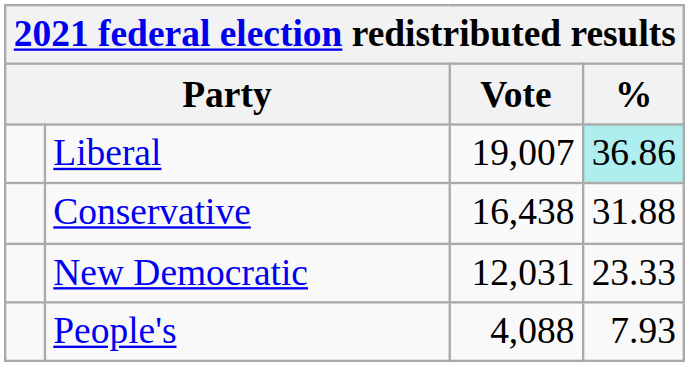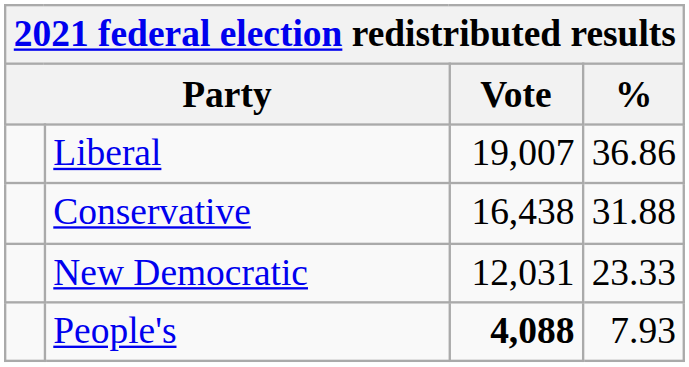(634, 152) paleturquoise background -> (634, 152) no background
(532, 331) normal -> (532, 331) bold
